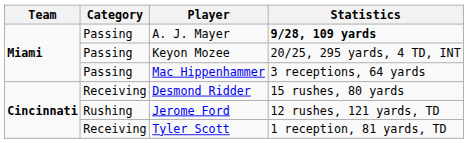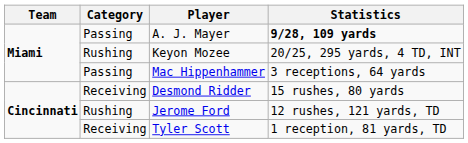(108, 53) Passing -> (108, 53) Rushing
